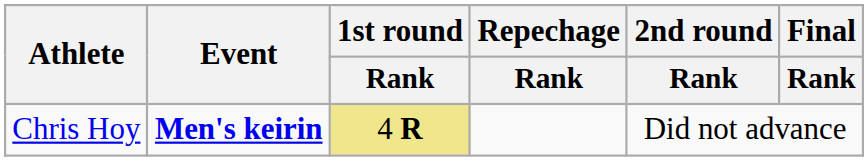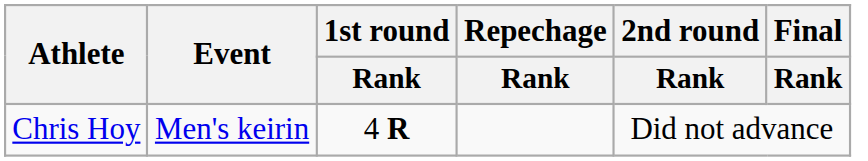(239, 129) bold -> (232, 129) normal
(400, 129) khaki background -> (387, 129) no background
